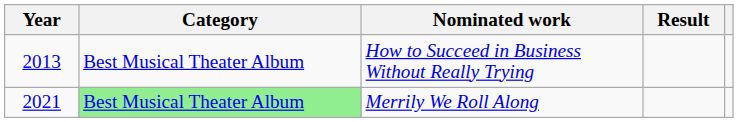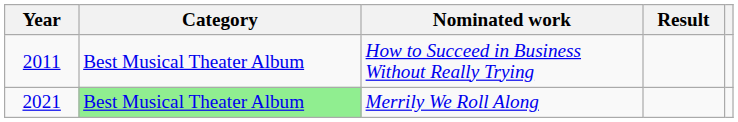(42, 60) 2013 -> (42, 60) 2011
